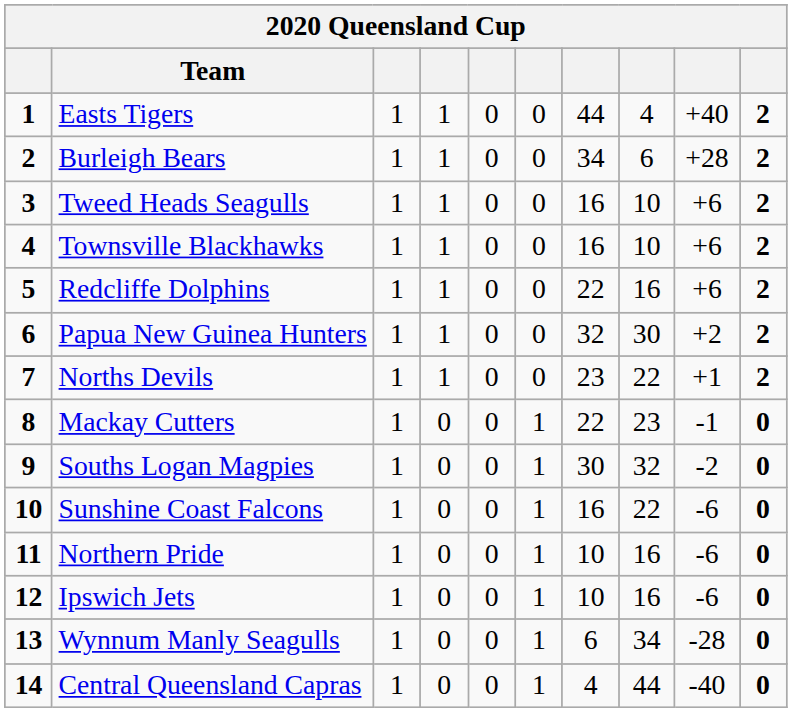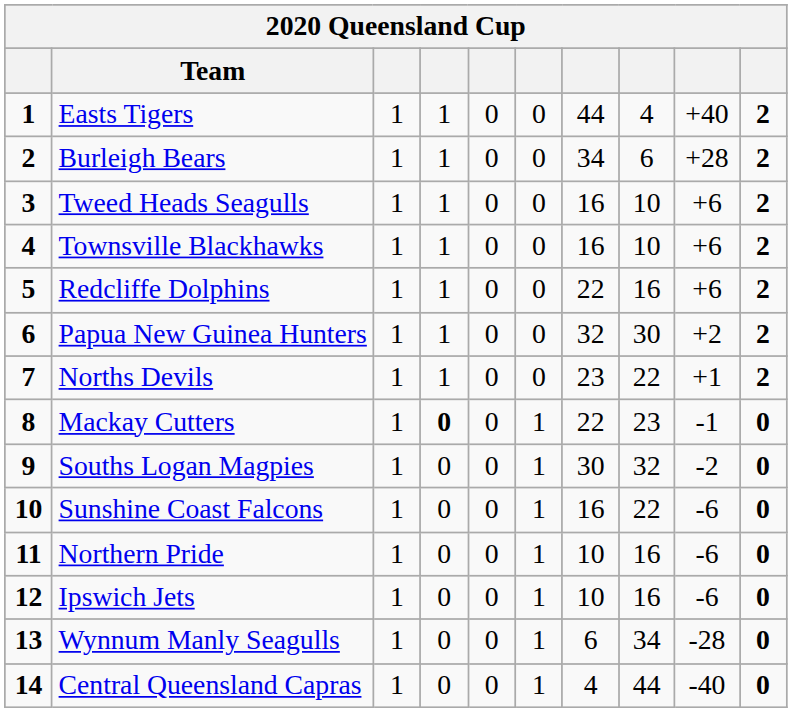(444, 421) normal -> (444, 421) bold
